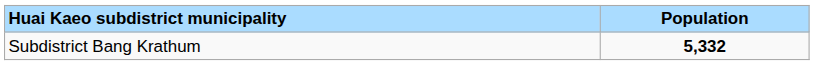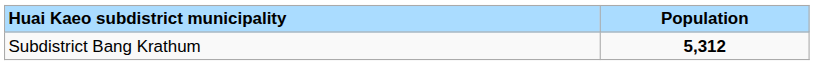(705, 45) 5,332 -> (705, 45) 5,312
